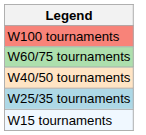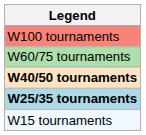(69, 78) normal -> (72, 78) bold
(69, 99) normal -> (72, 99) bold
